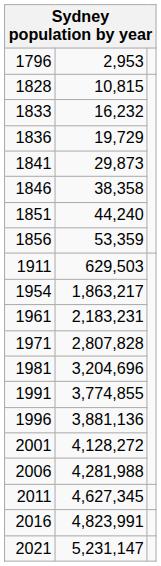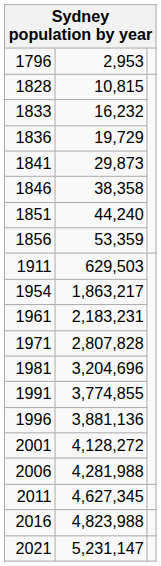(108, 522) 4,823,991 -> (108, 522) 4,823,988
